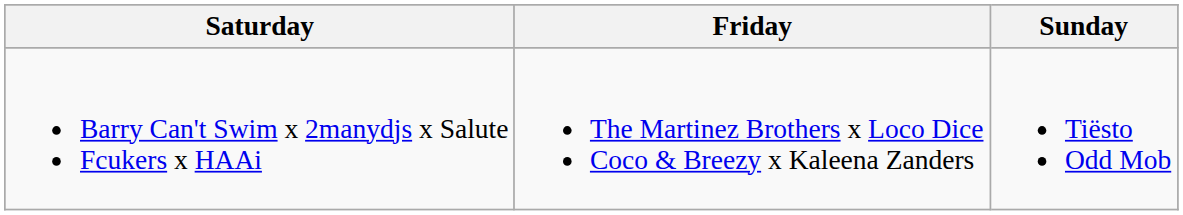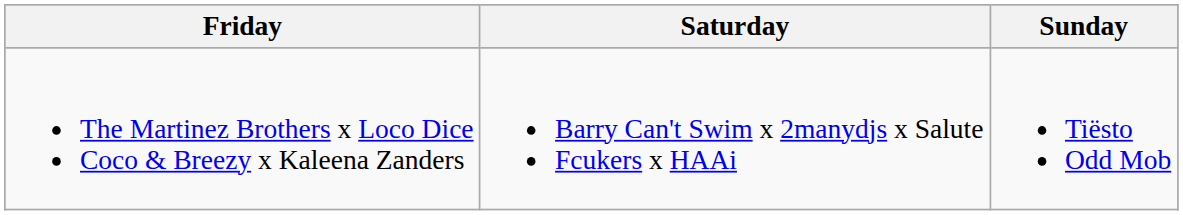columns swapped: (752, 26) <-> (260, 26)
